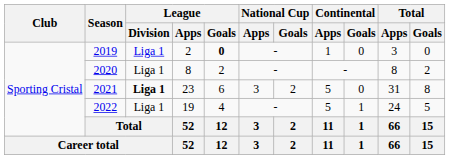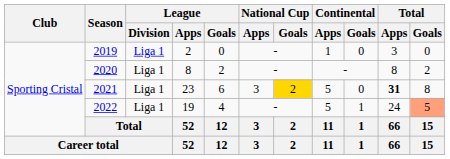(221, 51) bold -> (221, 51) normal
(149, 88) bold -> (149, 88) normal
(293, 88) no background -> (293, 88) gold background
(394, 88) normal -> (394, 88) bold
(427, 107) no background -> (427, 107) lightsalmon background
